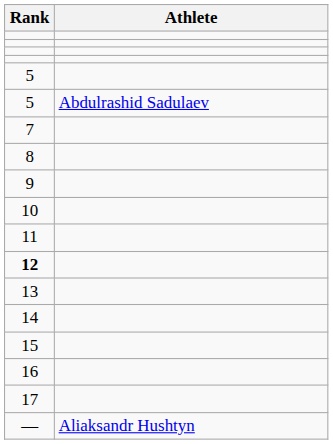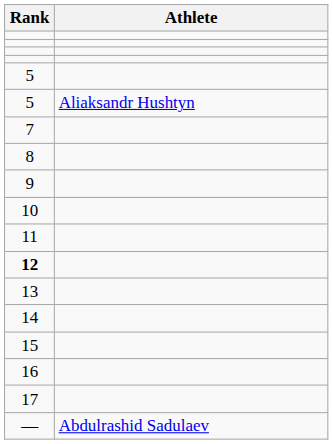(134, 103) Abdulrashid Sadulaev -> (127, 103) Aliaksandr Hushtyn
(127, 425) Aliaksandr Hushtyn -> (134, 425) Abdulrashid Sadulaev
